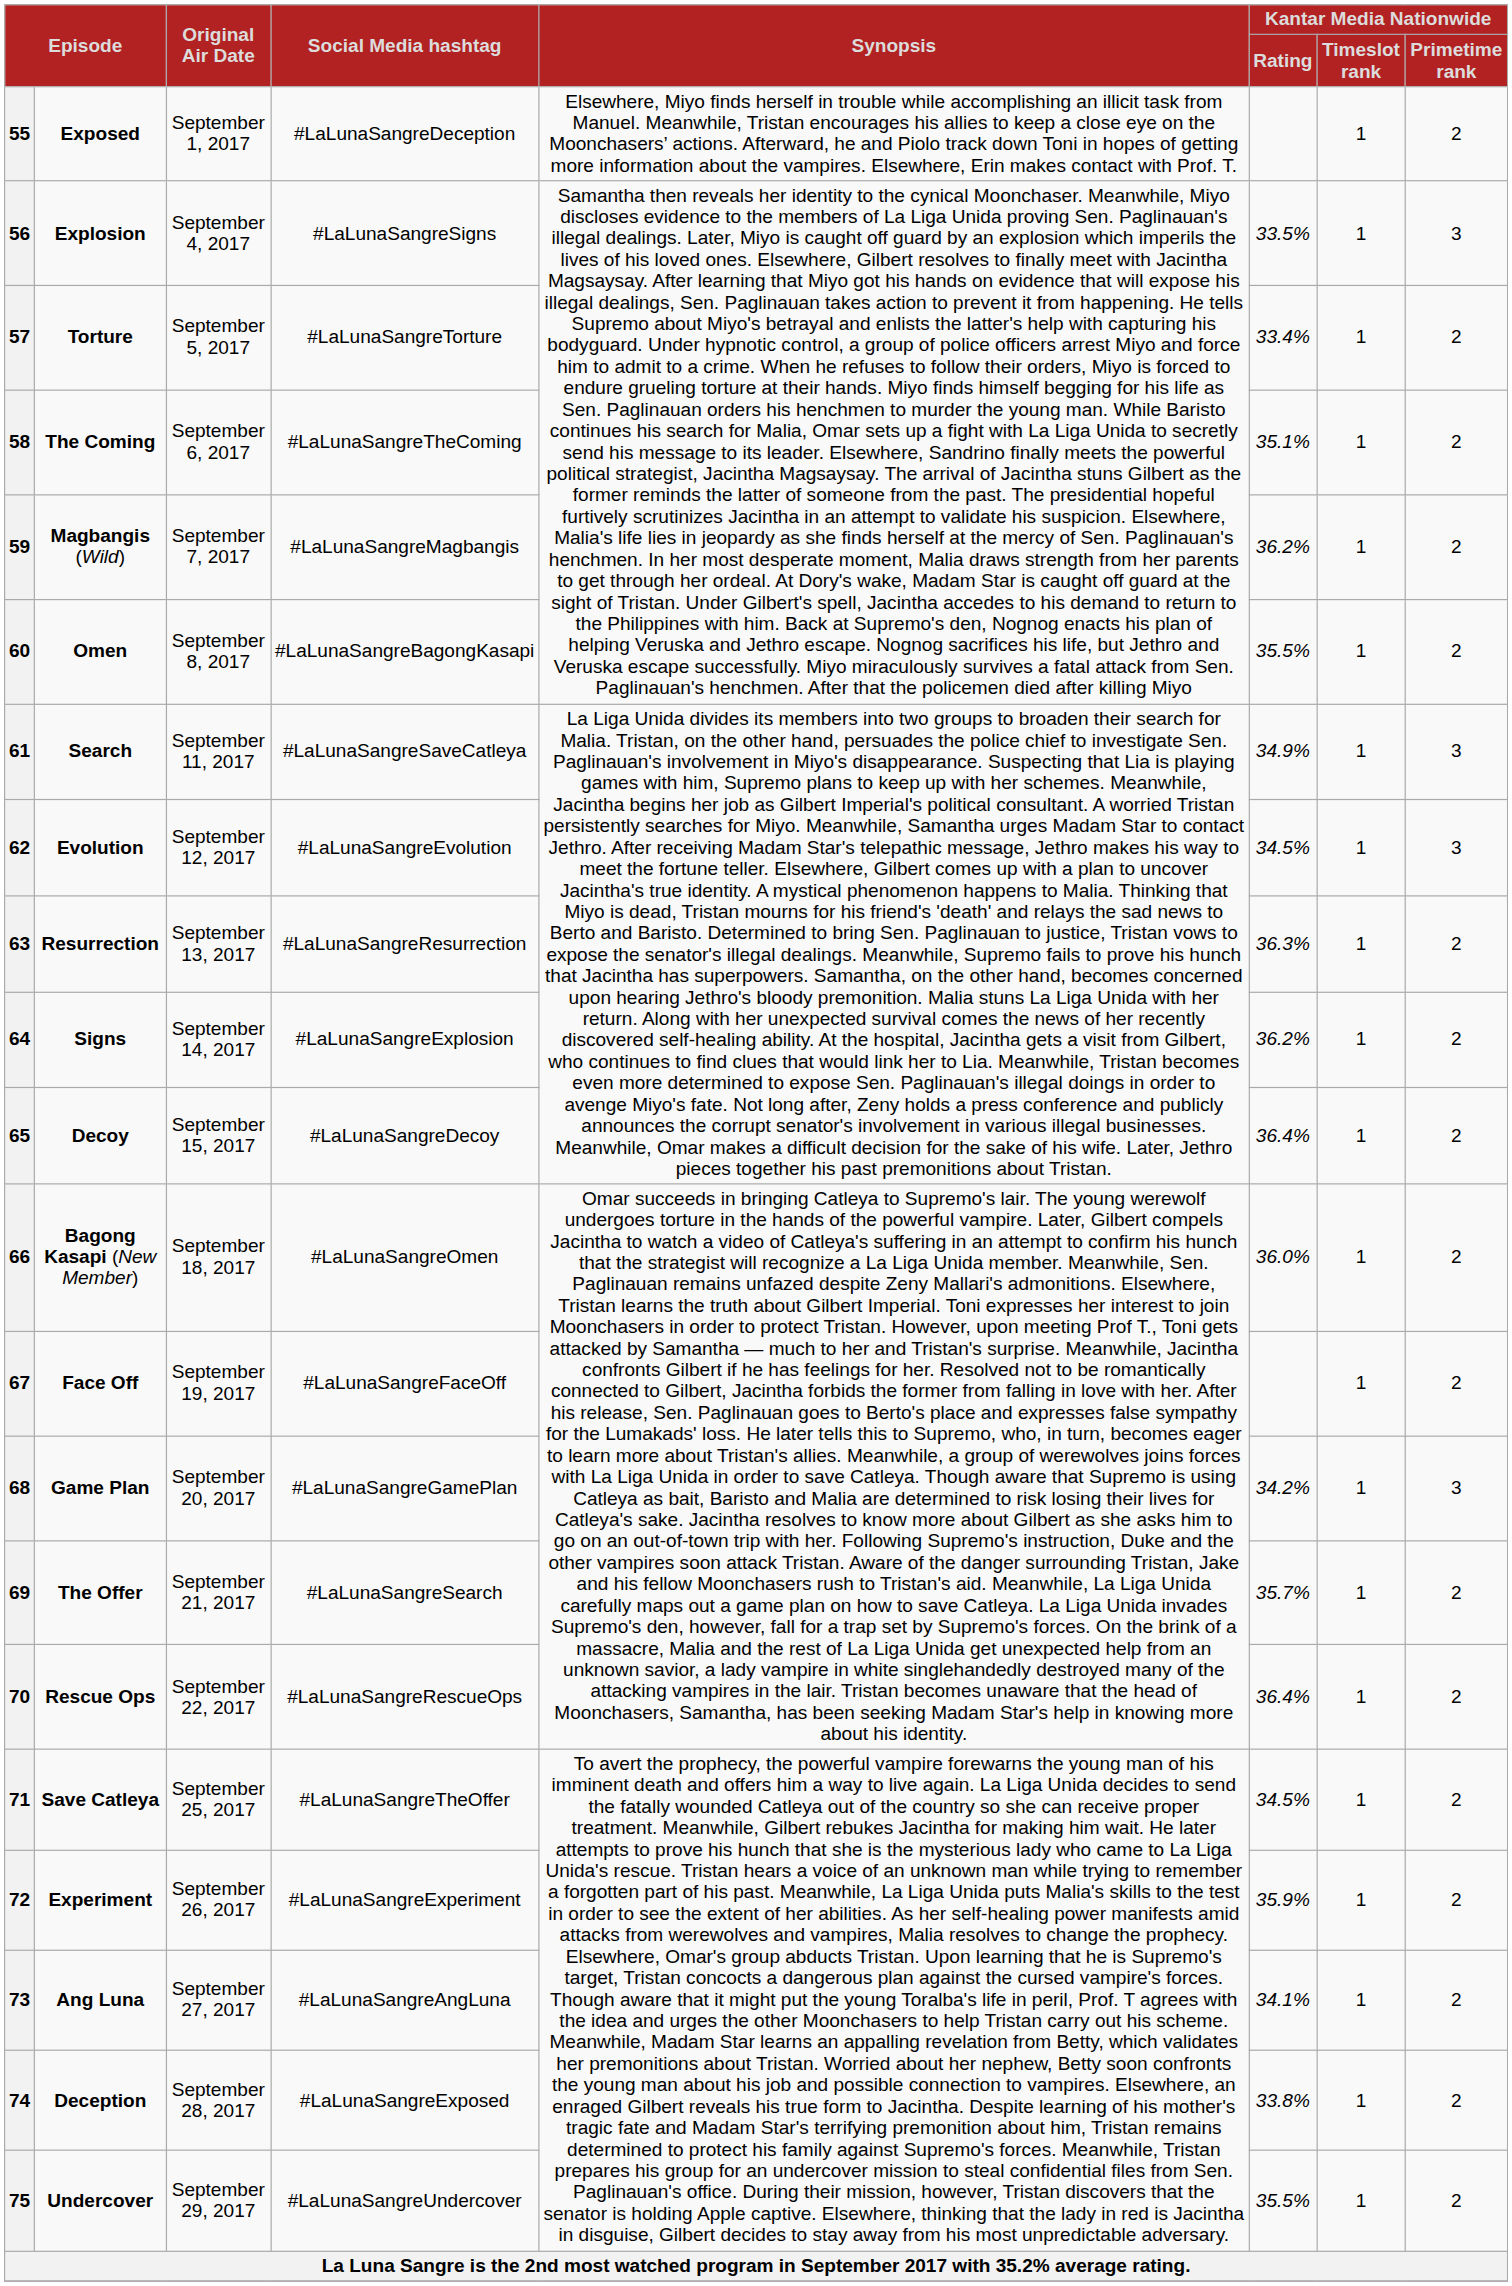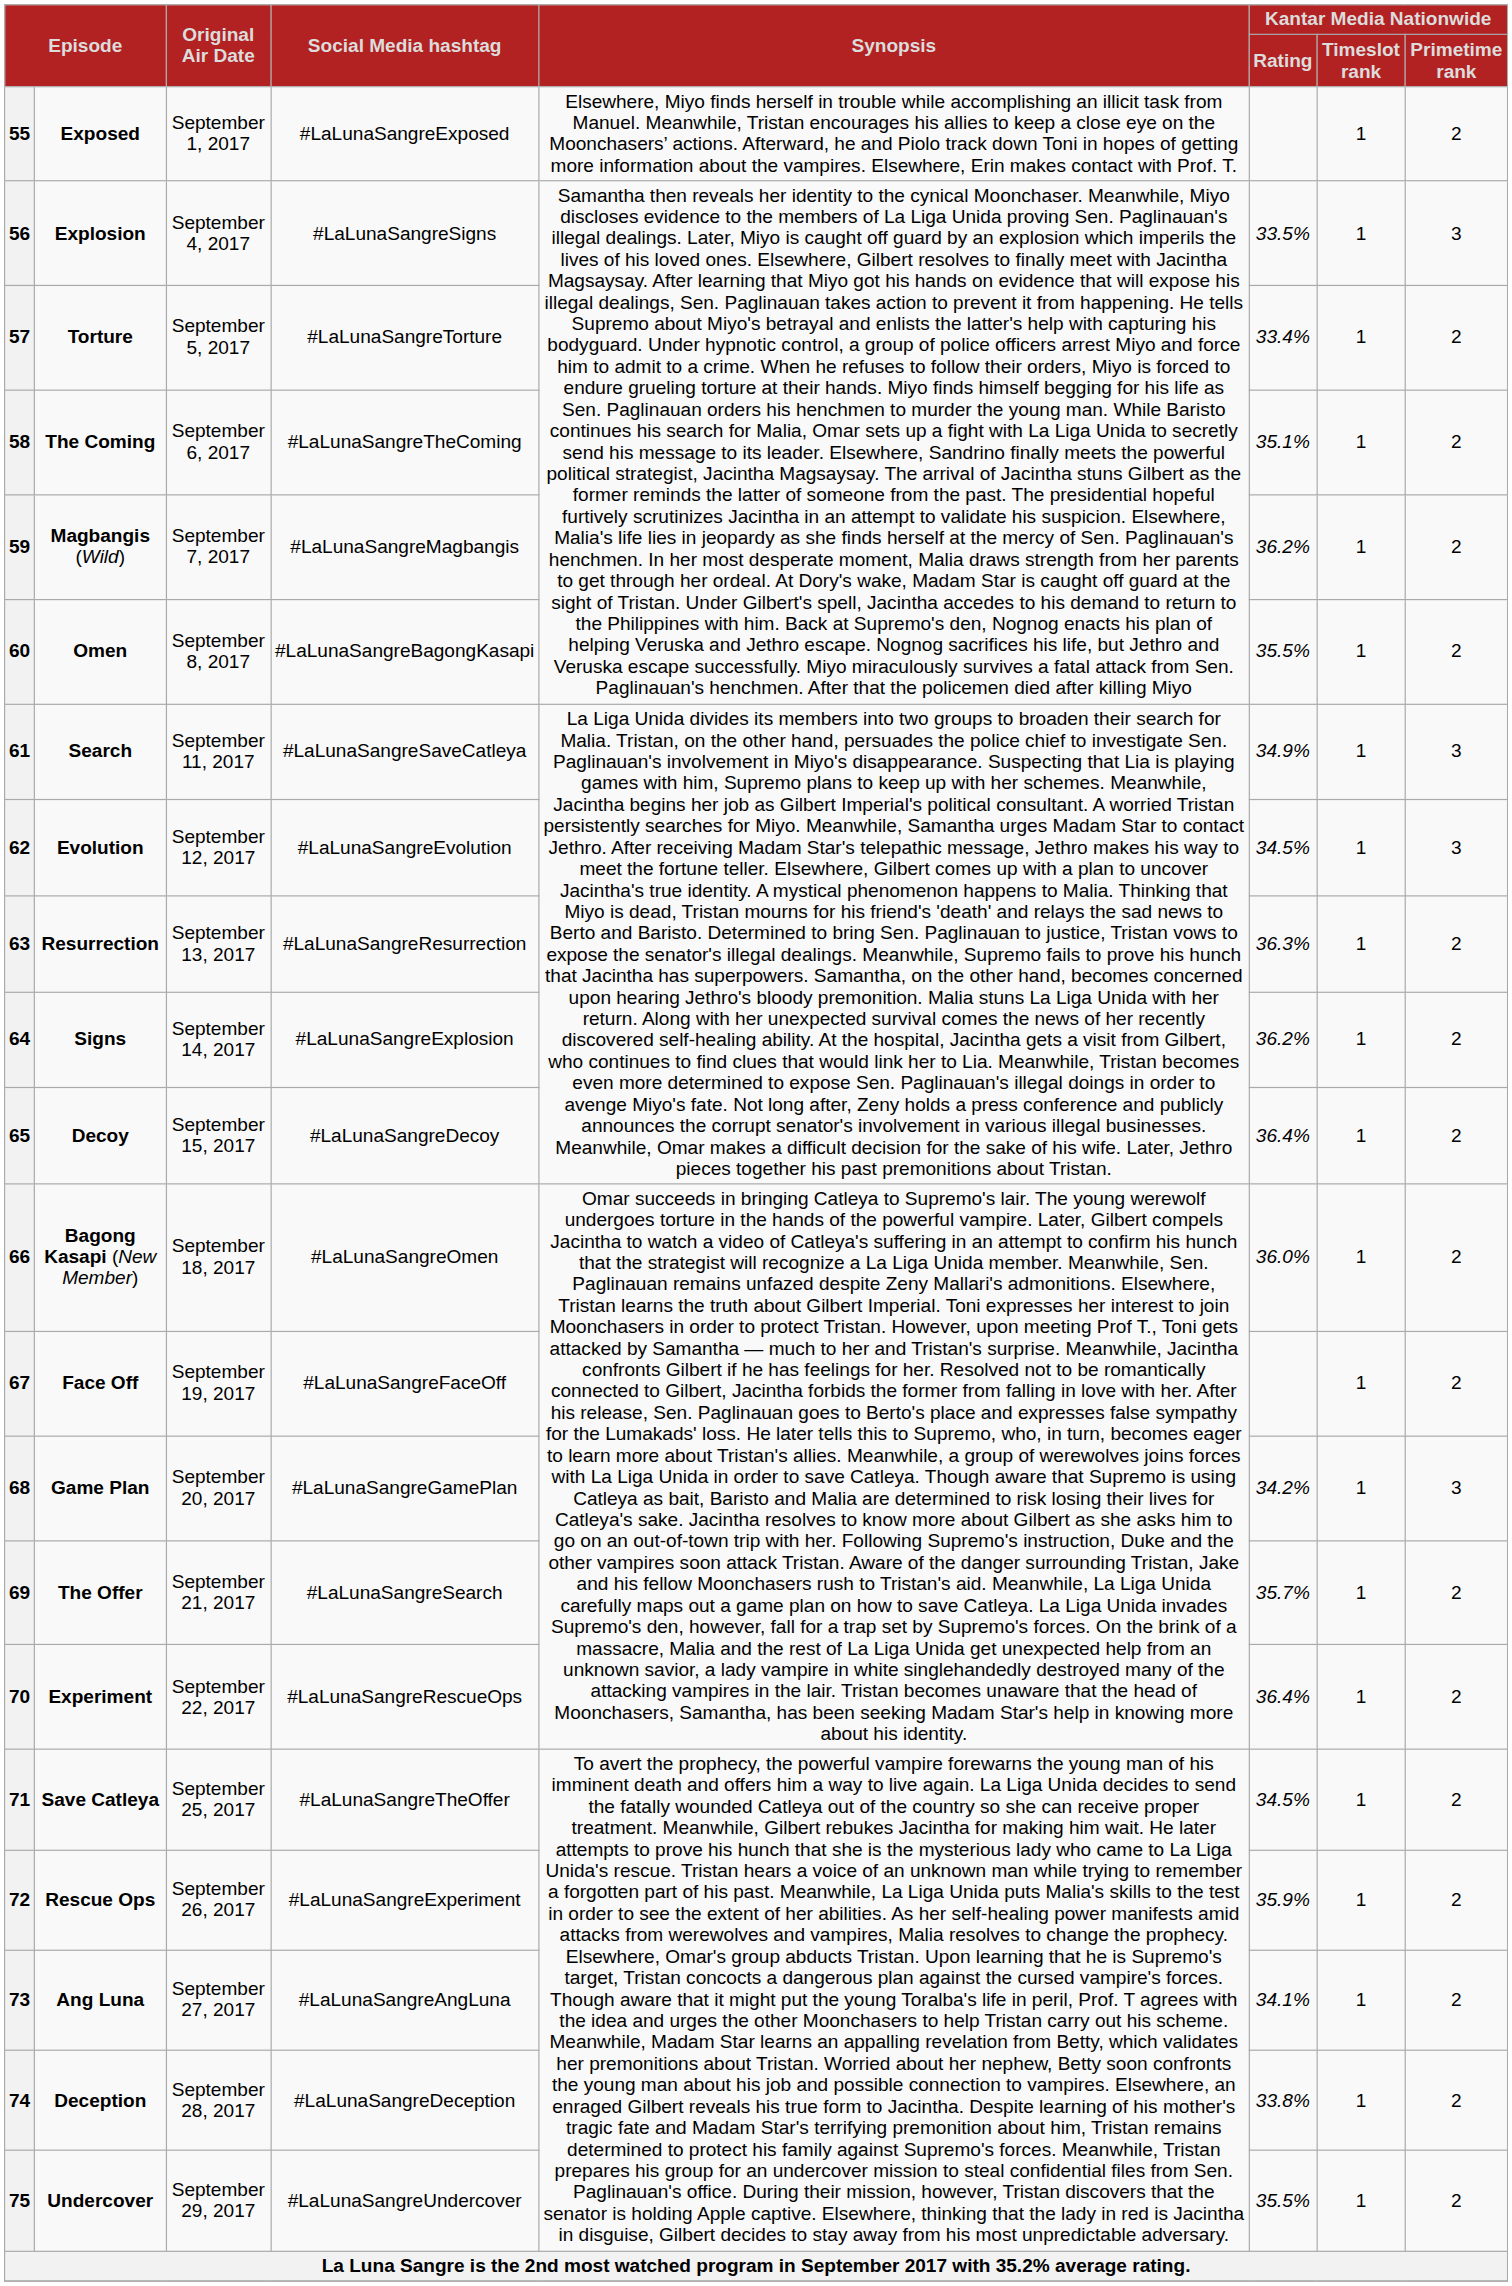(405, 133) #LaLunaSangreDeception -> (405, 133) #LaLunaSangreExposed
(100, 1697) Rescue Ops -> (100, 1697) Experiment
(100, 1899) Experiment -> (100, 1899) Rescue Ops
(405, 2100) #LaLunaSangreExposed -> (405, 2100) #LaLunaSangreDeception
